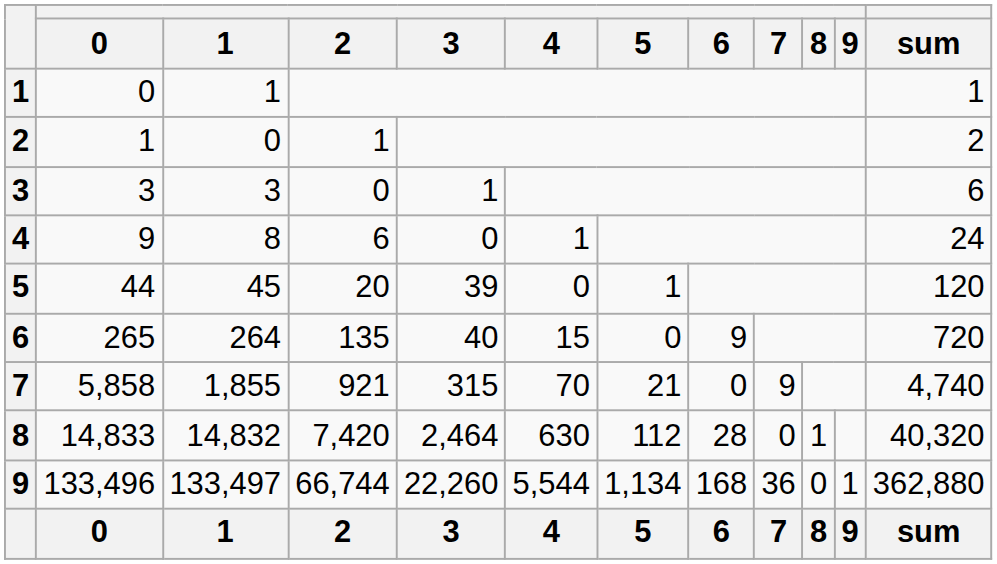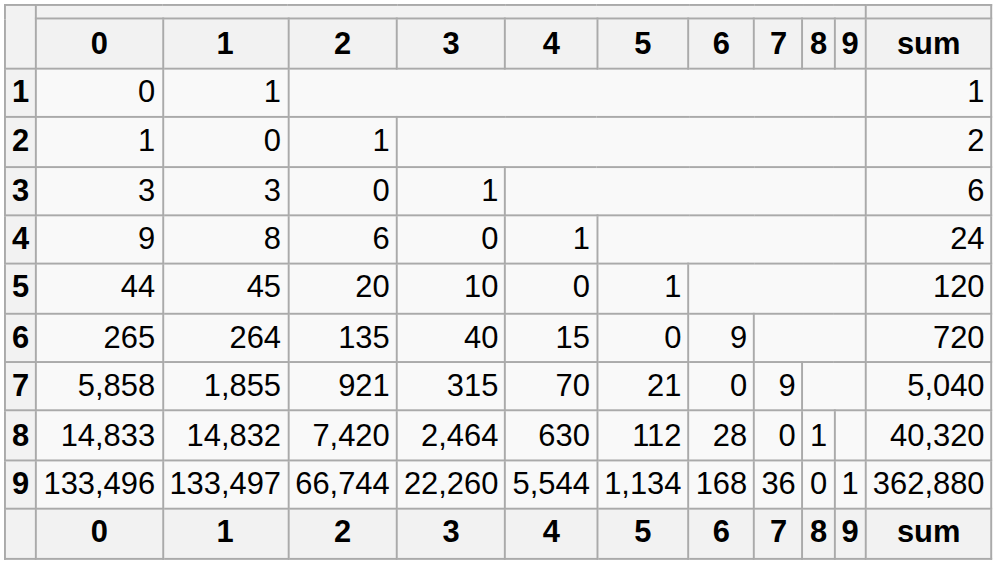(481, 288) 39 -> (481, 288) 10
(946, 386) 4,740 -> (946, 386) 5,040
